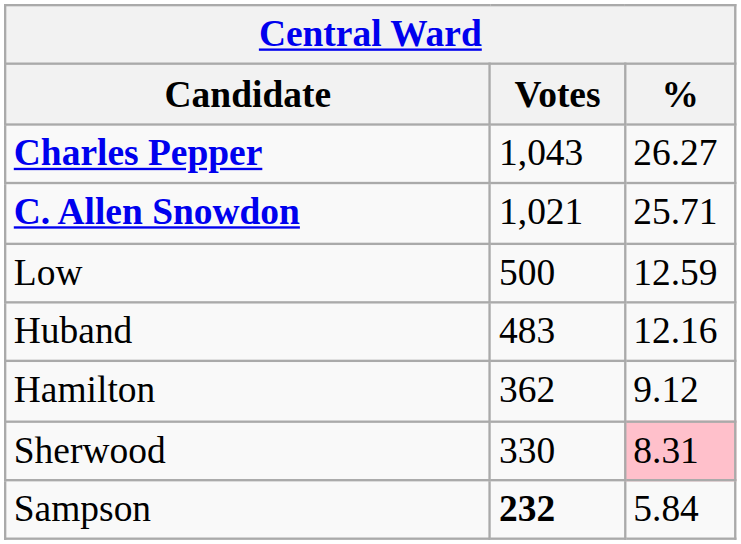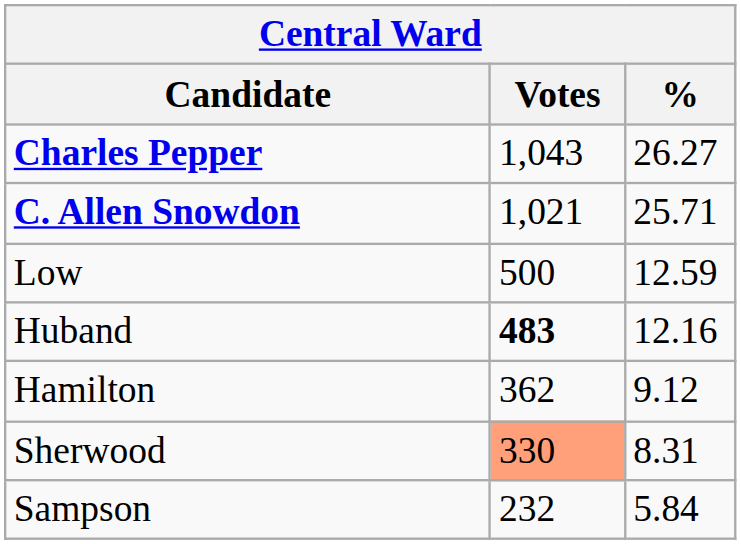(527, 331) normal -> (527, 331) bold
(527, 449) no background -> (527, 449) lightsalmon background
(666, 449) pink background -> (666, 449) no background
(527, 509) bold -> (527, 509) normal
